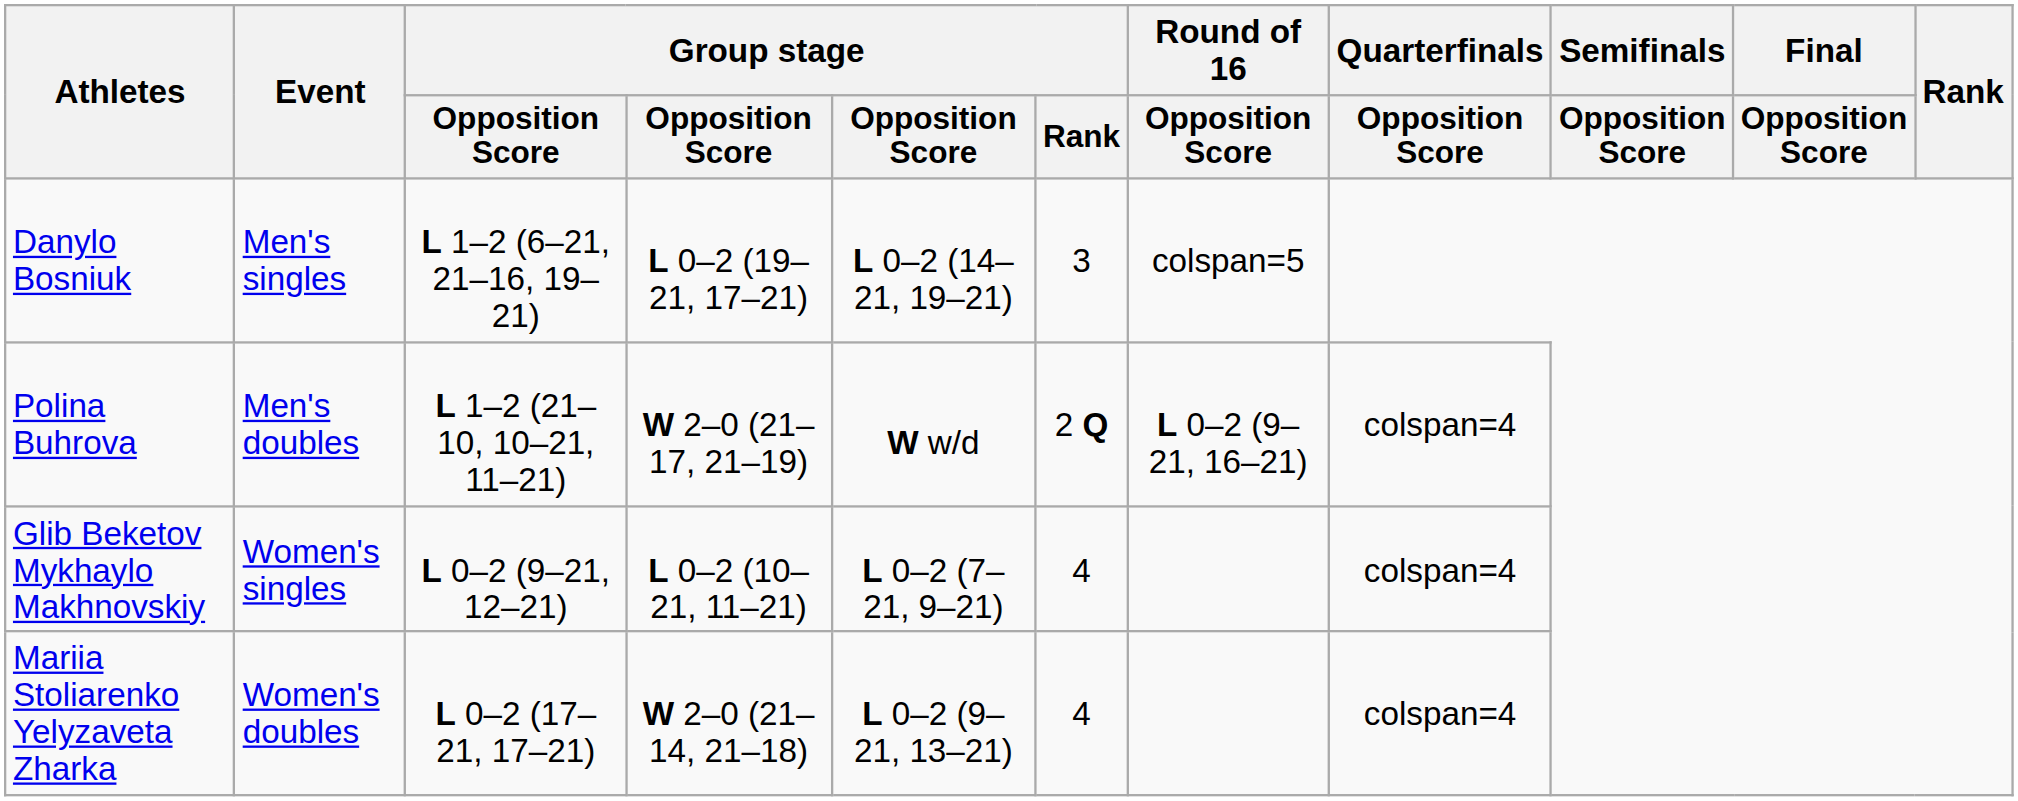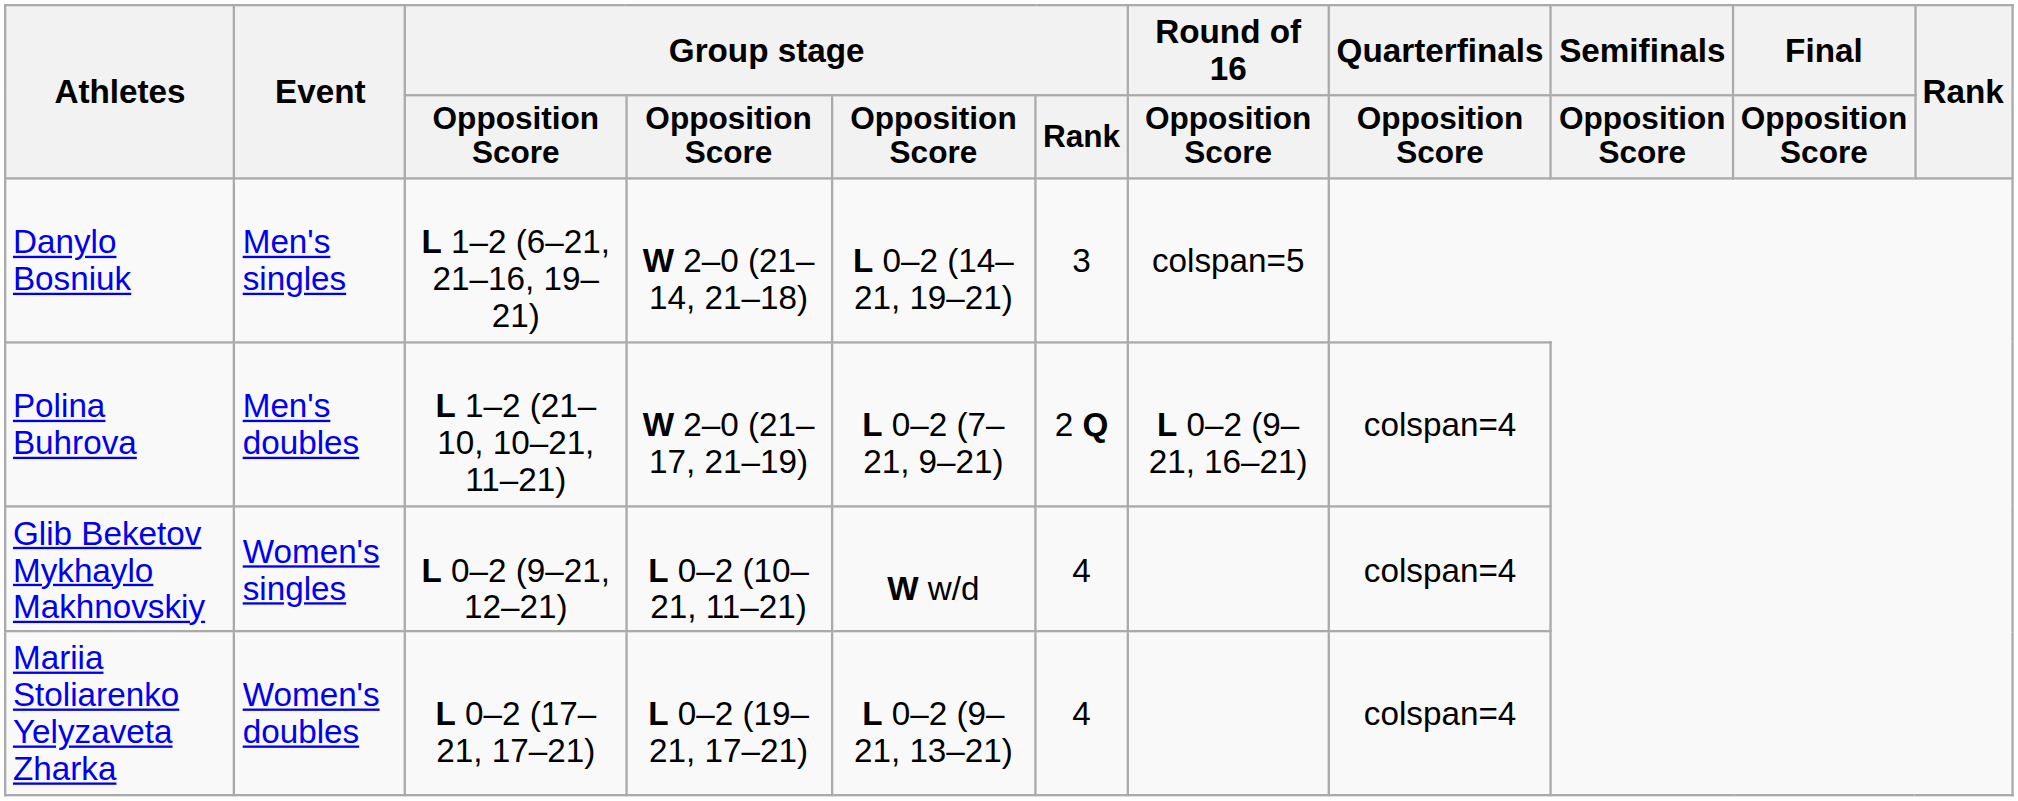(729, 279) L 0–2 (19–21, 17–21) -> (729, 279) W 2–0 (21–14, 21–18)
(933, 443) W w/d -> (933, 443) L 0–2 (7–21, 9–21)
(933, 588) L 0–2 (7–21, 9–21) -> (933, 588) W w/d
(729, 733) W 2–0 (21–14, 21–18) -> (729, 733) L 0–2 (19–21, 17–21)
